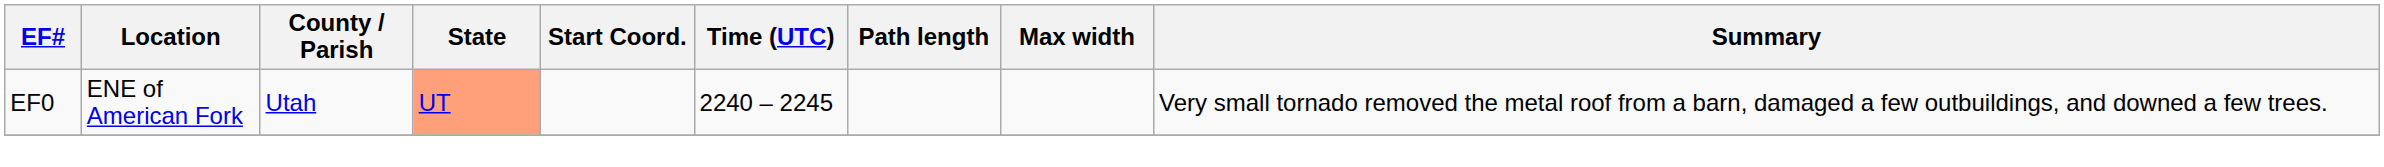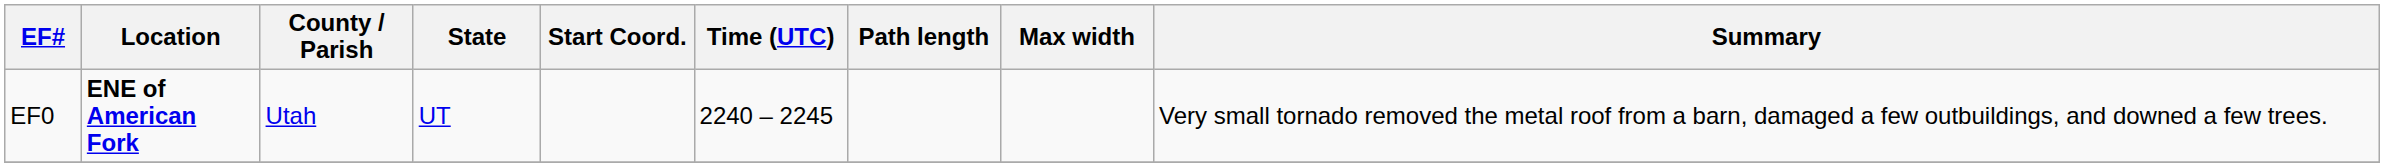(165, 102) normal -> (142, 115) bold
(435, 102) lightsalmon background -> (435, 115) no background
